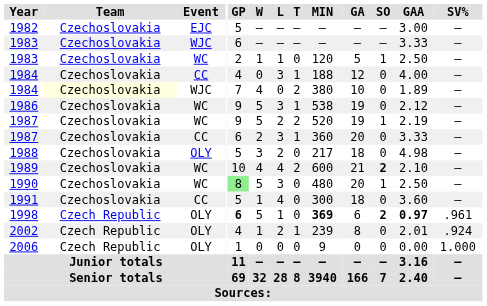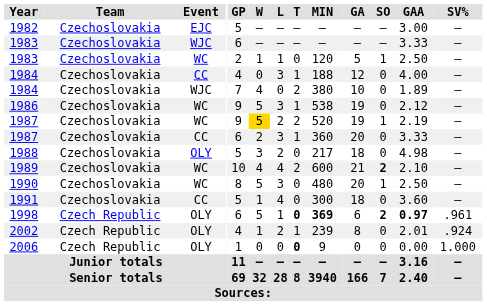(110, 90) lightyellow background -> (110, 90) no background
(259, 121) no background -> (259, 121) gold background
(238, 184) lightgreen background -> (238, 184) no background
(238, 215) bold -> (238, 215) normal
(297, 215) normal -> (297, 215) bold
(297, 246) normal -> (297, 246) bold
